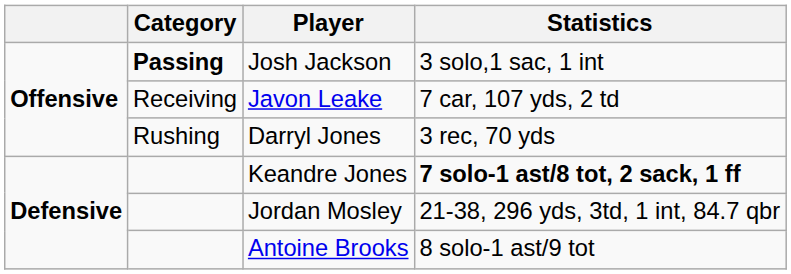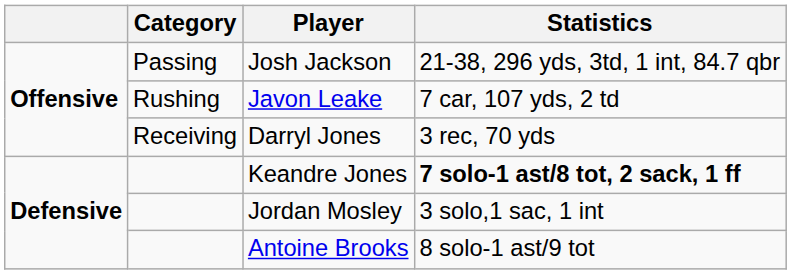(178, 61) bold -> (175, 61) normal
(512, 61) 3 solo,1 sac, 1 int -> (600, 61) 21-38, 296 yds, 3td, 1 int, 84.7 qbr
(185, 99) Receiving -> (176, 99) Rushing
(176, 136) Rushing -> (185, 136) Receiving
(600, 211) 21-38, 296 yds, 3td, 1 int, 84.7 qbr -> (512, 211) 3 solo,1 sac, 1 int
